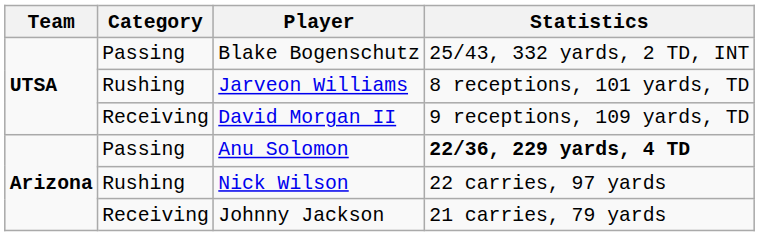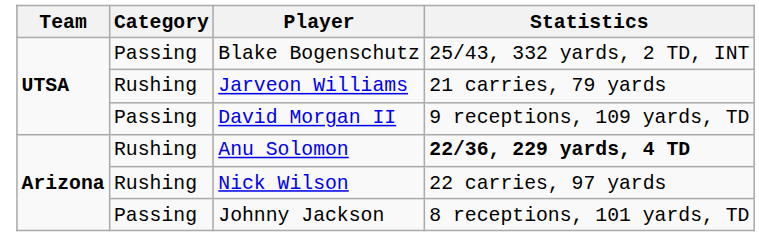(589, 86) 8 receptions, 101 yards, TD -> (548, 86) 21 carries, 79 yards
(156, 118) Receiving -> (156, 118) Passing
(144, 150) Passing -> (156, 150) Rushing
(156, 215) Receiving -> (156, 215) Passing
(548, 215) 21 carries, 79 yards -> (589, 215) 8 receptions, 101 yards, TD
